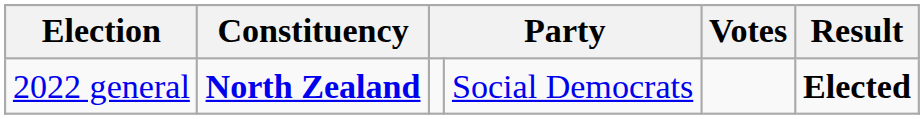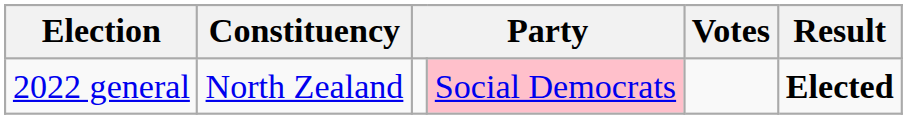(313, 85) bold -> (304, 85) normal
(573, 85) no background -> (555, 85) pink background
